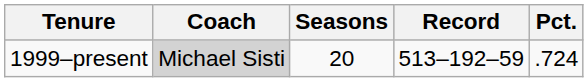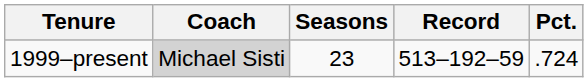(342, 58) 20 -> (342, 58) 23
